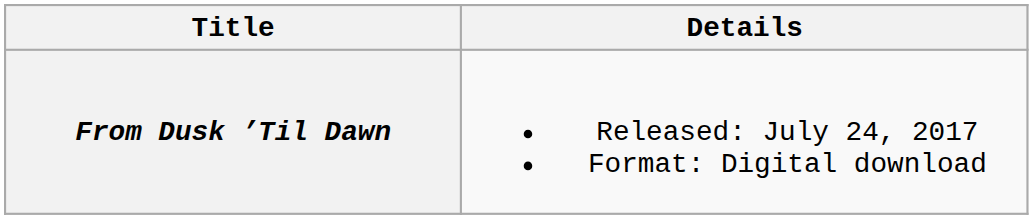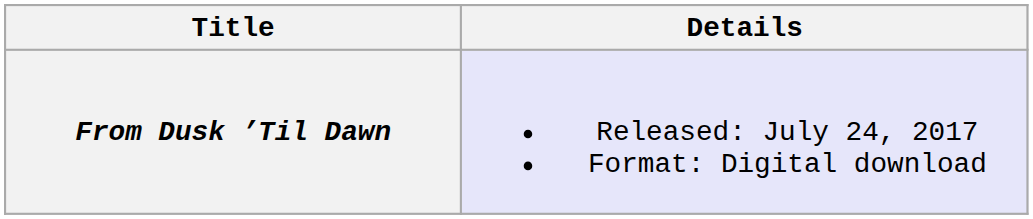(745, 148) no background -> (745, 148) lavender background
